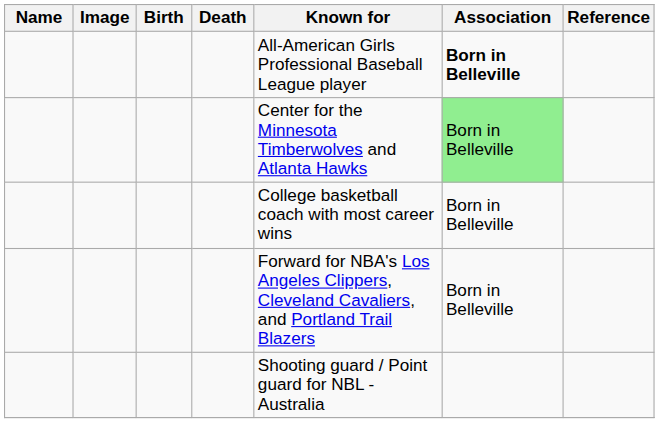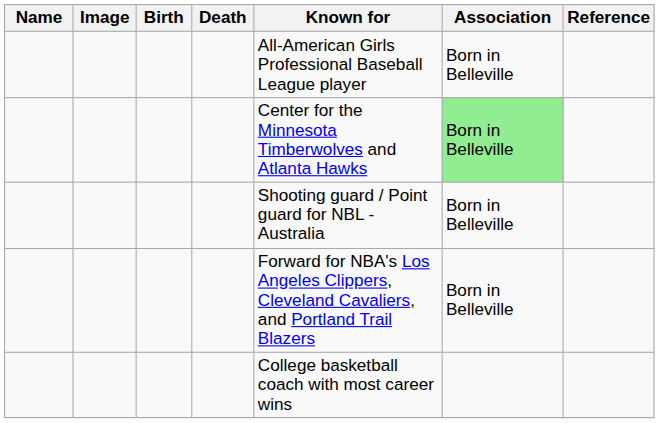(483, 64) bold -> (480, 64) normal
(346, 215) College basketball coach with most career wins -> (343, 215) Shooting guard / Point guard for NBL - Australia
(343, 384) Shooting guard / Point guard for NBL - Australia -> (346, 384) College basketball coach with most career wins
